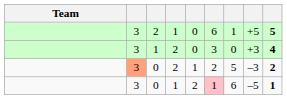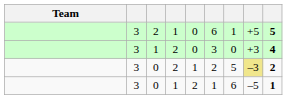(136, 67) lightsalmon background -> (136, 67) no background
(253, 67) no background -> (253, 67) khaki background
(214, 85) pink background -> (214, 85) no background
